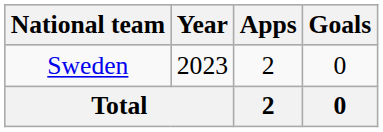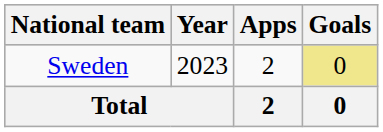(340, 65) no background -> (340, 65) khaki background
